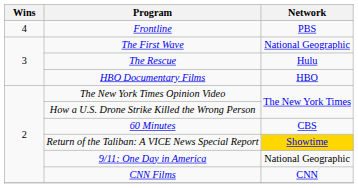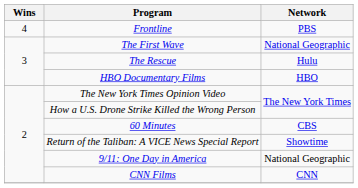(307, 142) gold background -> (307, 142) no background
